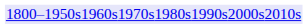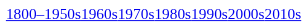(154, 14) lavender background -> (154, 14) no background
